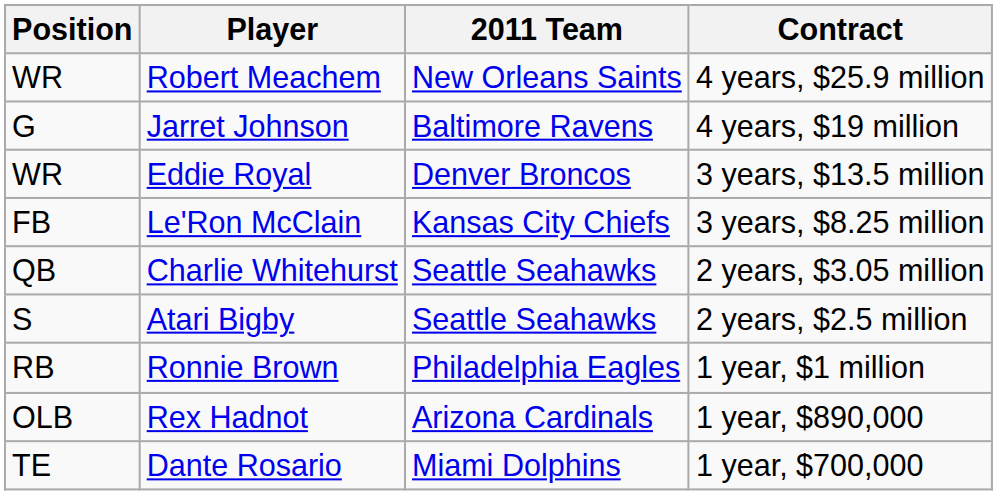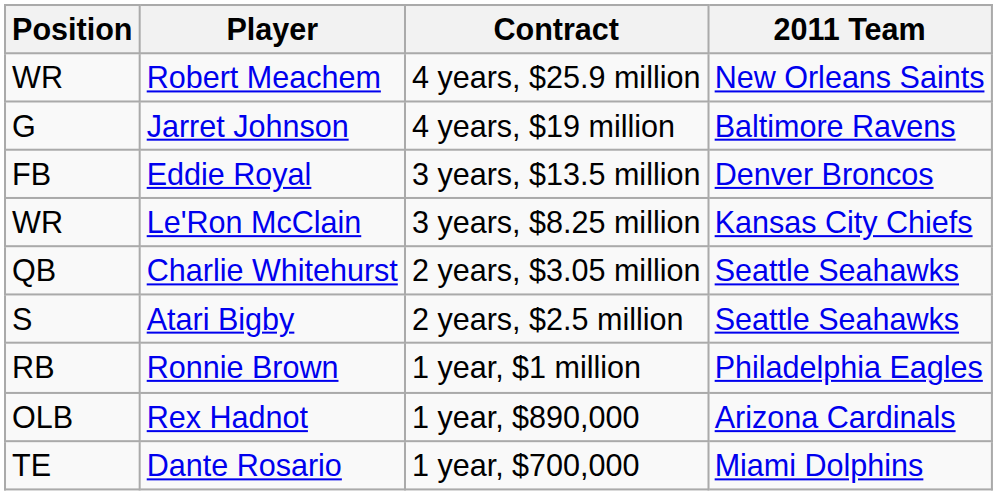columns swapped: (547, 29) <-> (840, 29)
(38, 174) WR -> (32, 174) FB
(32, 223) FB -> (38, 223) WR
